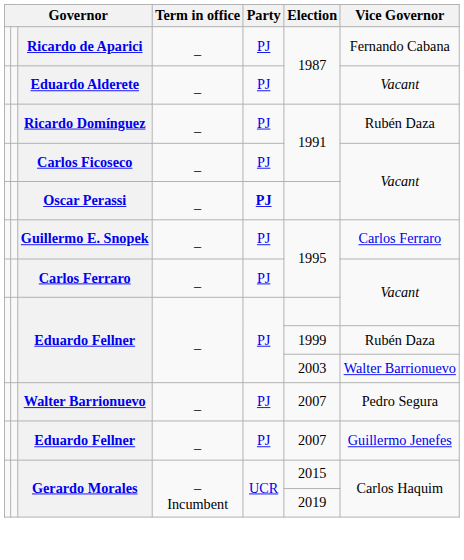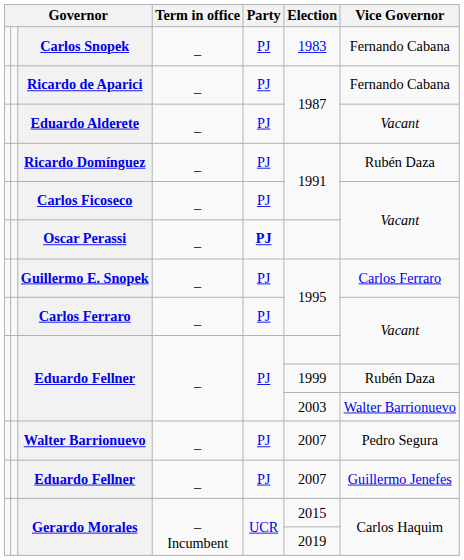+ row: (85, 46)
